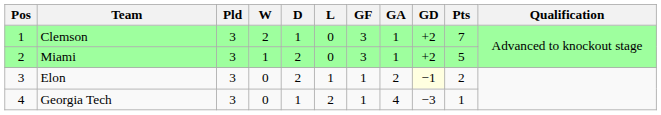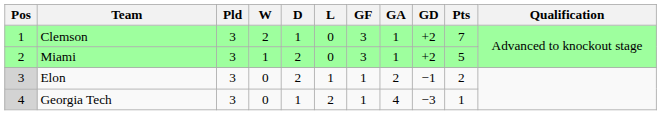(21, 78) no background -> (21, 78) lightgrey background
(429, 78) lightyellow background -> (429, 78) no background
(21, 99) no background -> (21, 99) lightgrey background
